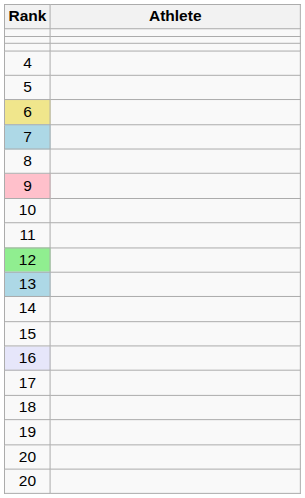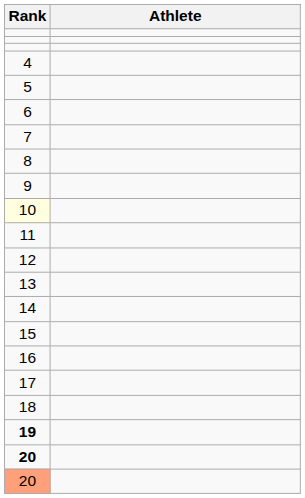(27, 112) khaki background -> (27, 112) no background
(27, 136) lightblue background -> (27, 136) no background
(27, 185) pink background -> (27, 185) no background
(27, 210) no background -> (27, 210) lightyellow background
(27, 259) lightgreen background -> (27, 259) no background
(27, 284) lightblue background -> (27, 284) no background
(27, 358) lavender background -> (27, 358) no background
(27, 432) normal -> (27, 432) bold
(27, 456) normal -> (27, 456) bold
(27, 481) no background -> (27, 481) lightsalmon background
